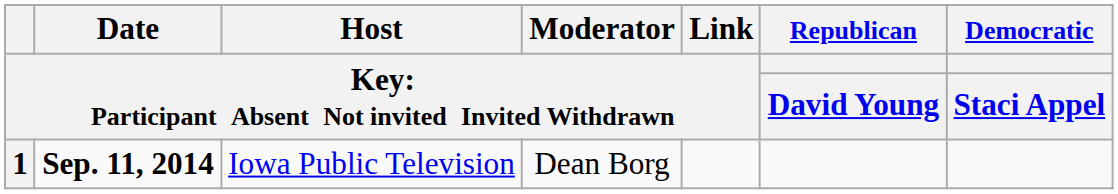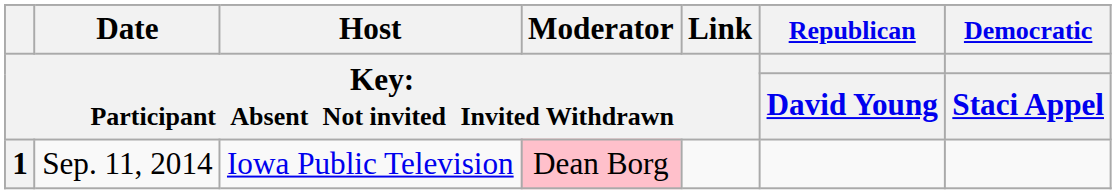(128, 163) bold -> (127, 163) normal
(602, 163) no background -> (601, 163) pink background
